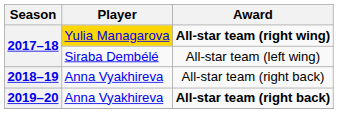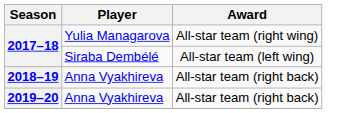(117, 35) gold background -> (117, 35) no background
(253, 35) bold -> (247, 35) normal
(253, 98) bold -> (247, 98) normal
